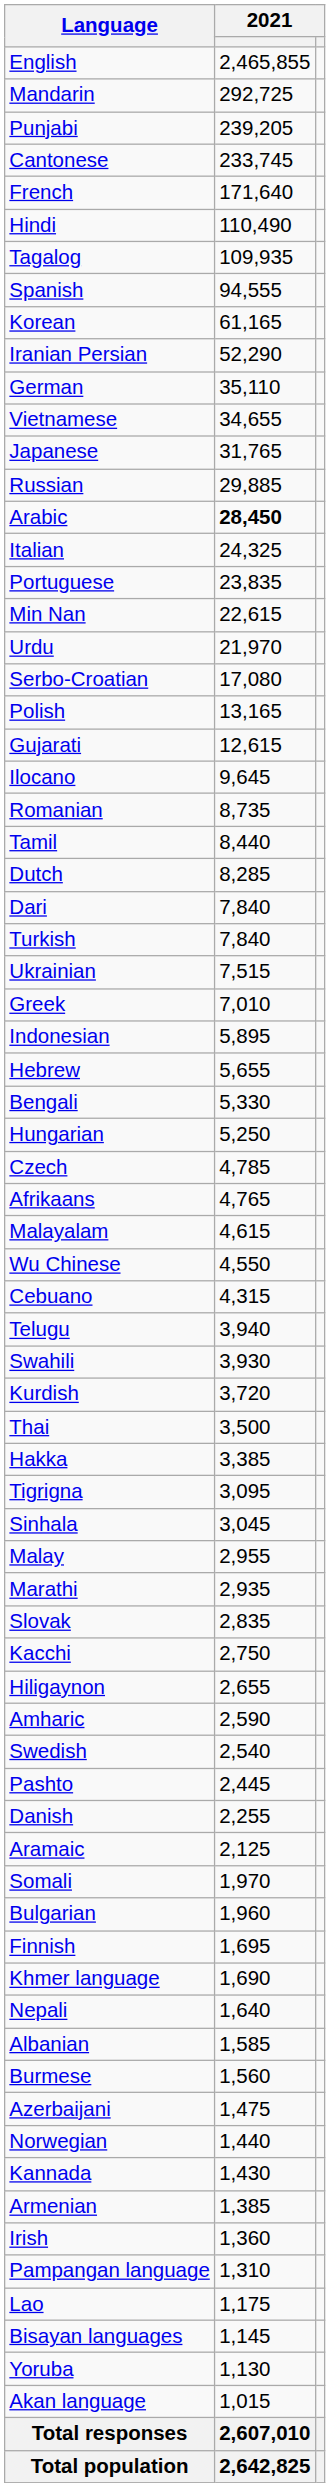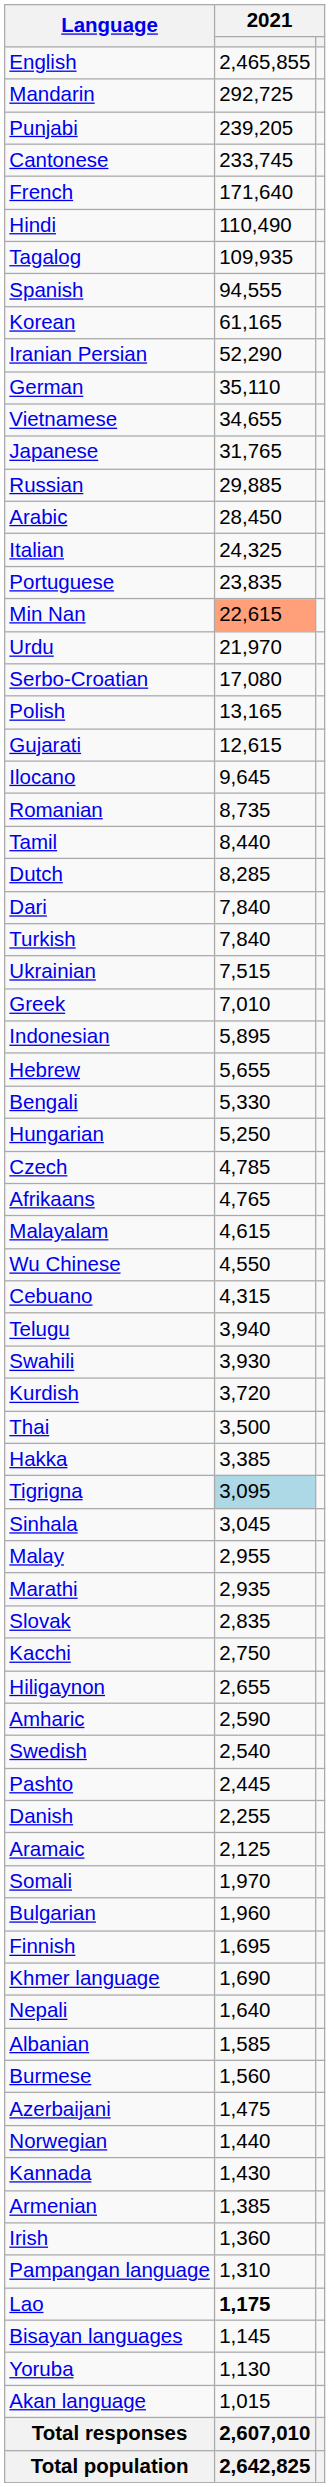(251, 517) bold -> (251, 517) normal
(251, 614) no background -> (251, 614) lightsalmon background
(245, 1491) no background -> (245, 1491) lightblue background
(245, 2303) normal -> (245, 2303) bold
